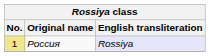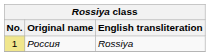(116, 43) lavender background -> (116, 43) no background
